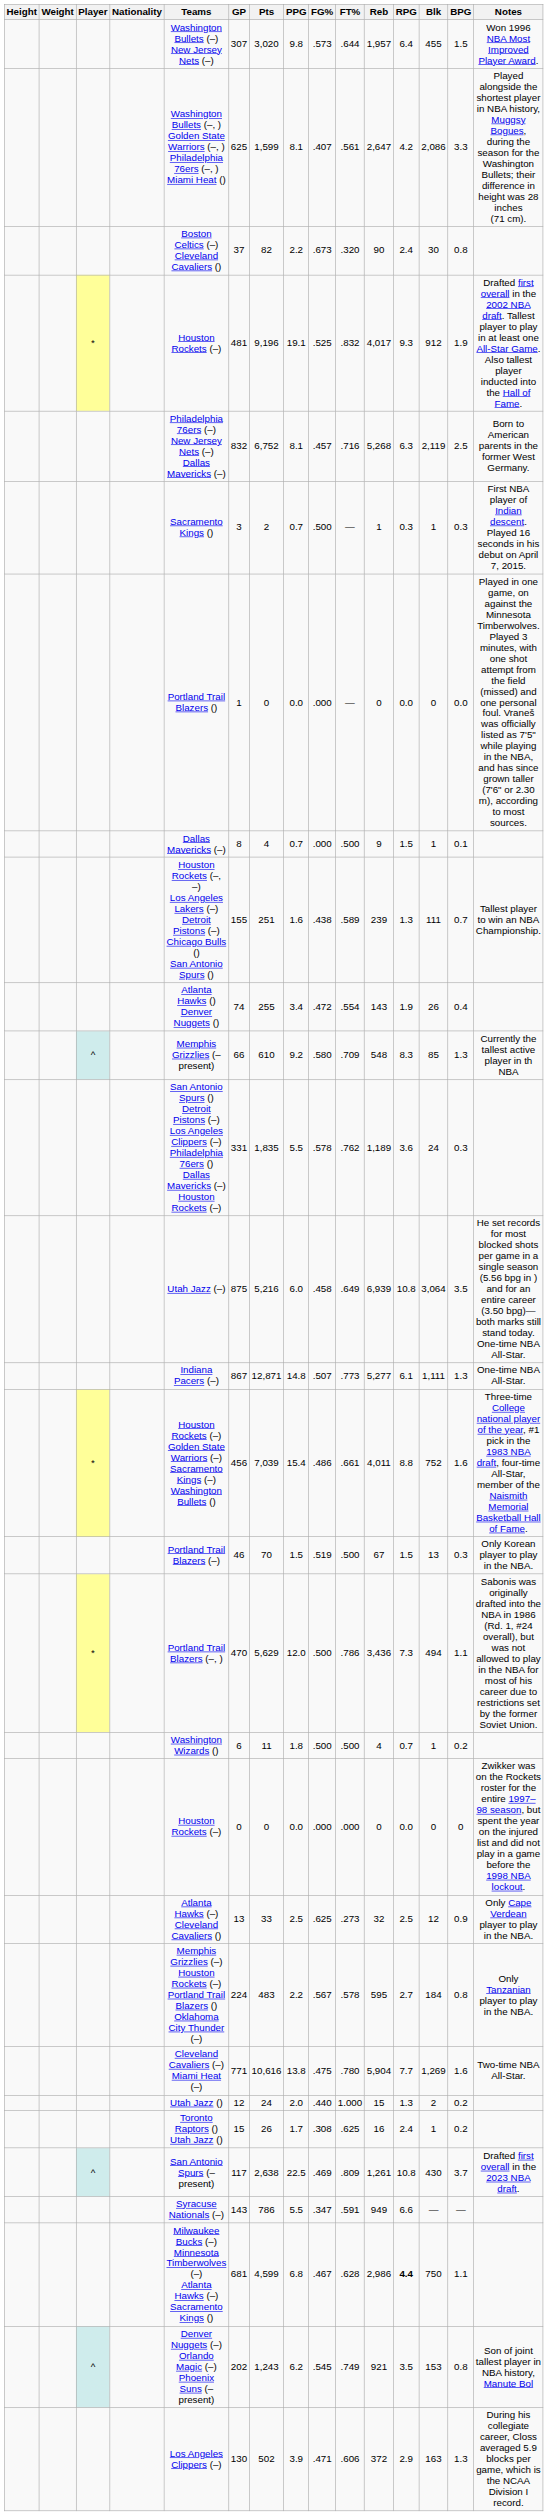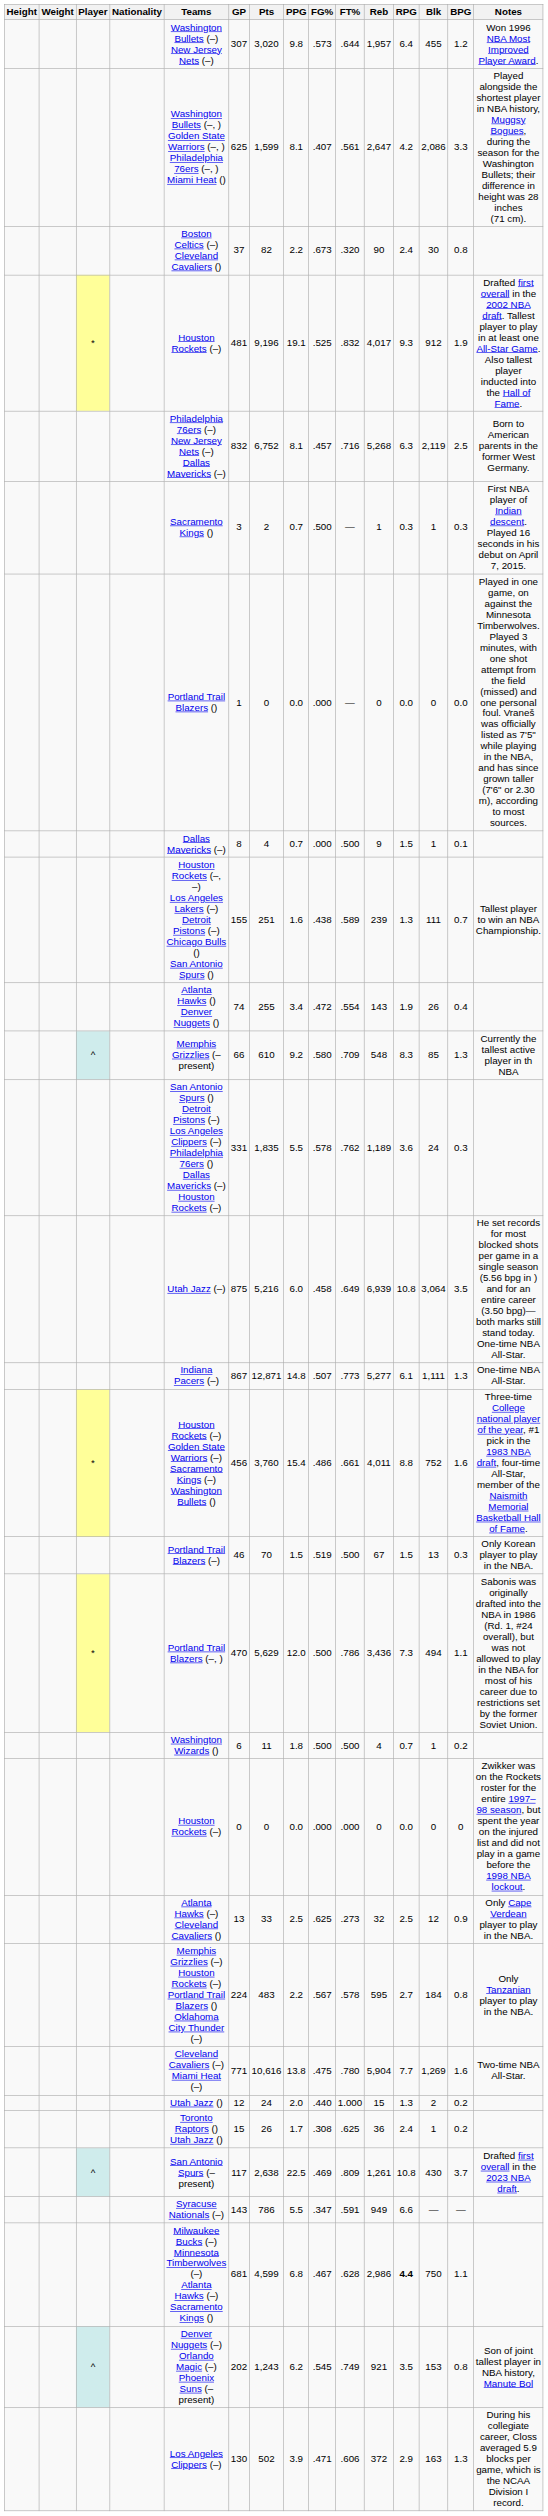(461, 44) 1.5 -> (461, 44) 1.2
(267, 1463) 7,039 -> (267, 1463) 3,760
(379, 2129) 16 -> (379, 2129) 36
